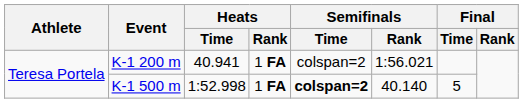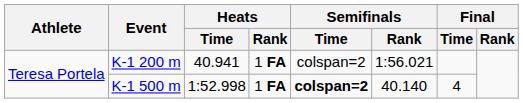(457, 86) 5 -> (457, 86) 4
